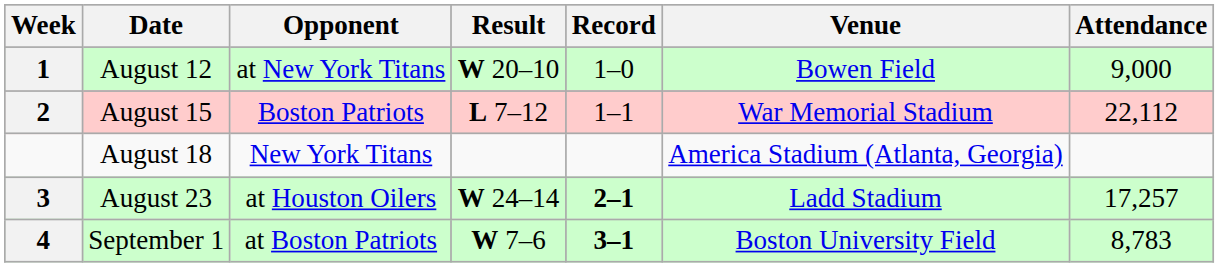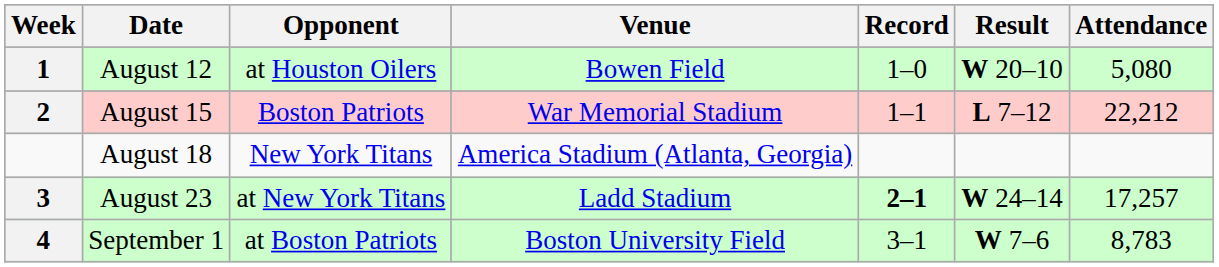columns swapped: (509, 25) <-> (866, 25)
(341, 68) at New York Titans -> (341, 68) at Houston Oilers
(1141, 68) 9,000 -> (1141, 68) 5,080
(1141, 111) 22,112 -> (1141, 111) 22,212
(341, 197) at Houston Oilers -> (341, 197) at New York Titans
(614, 240) bold -> (907, 240) normal
